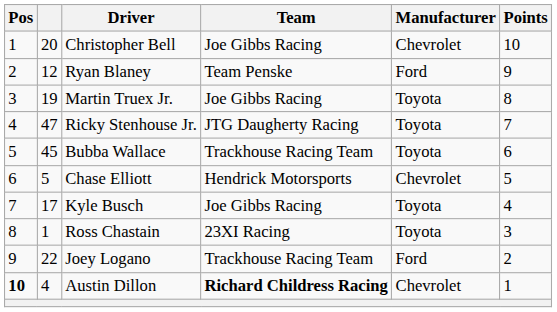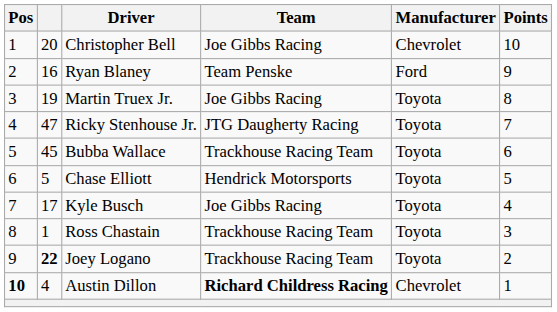(49, 71) 12 -> (49, 71) 16
(428, 178) Chevrolet -> (419, 178) Toyota
(247, 231) 23XI Racing -> (289, 231) Trackhouse Racing Team
(49, 258) normal -> (49, 258) bold
(411, 258) Ford -> (419, 258) Toyota
